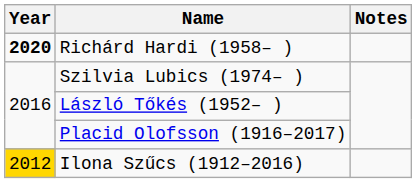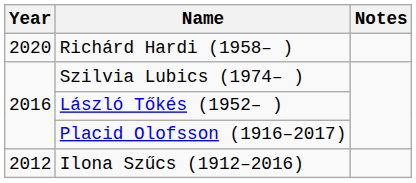(30, 48) bold -> (30, 48) normal
(30, 163) gold background -> (30, 163) no background
